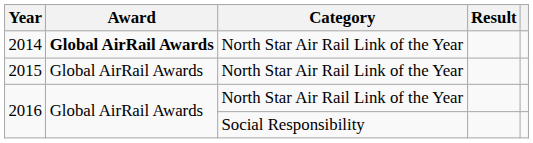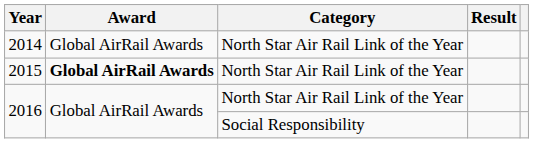(132, 44) bold -> (126, 44) normal
(126, 71) normal -> (132, 71) bold
